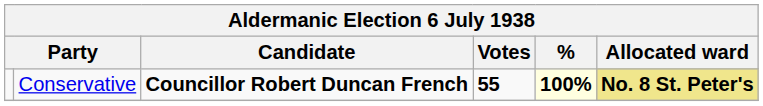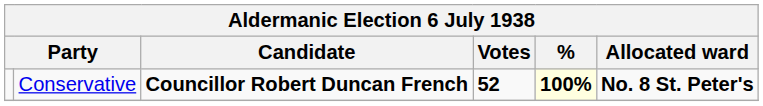(489, 84) 55 -> (489, 84) 52
(677, 84) khaki background -> (677, 84) no background
